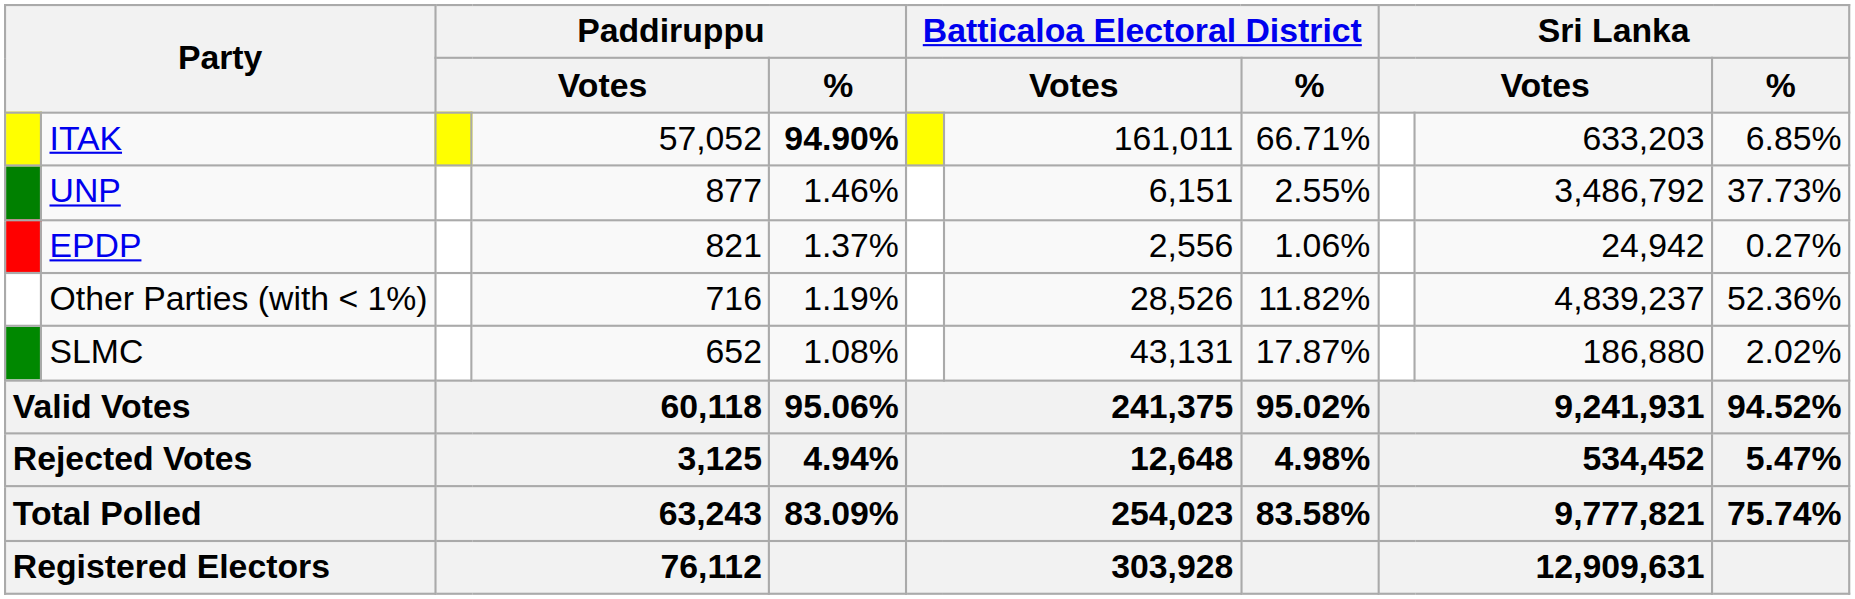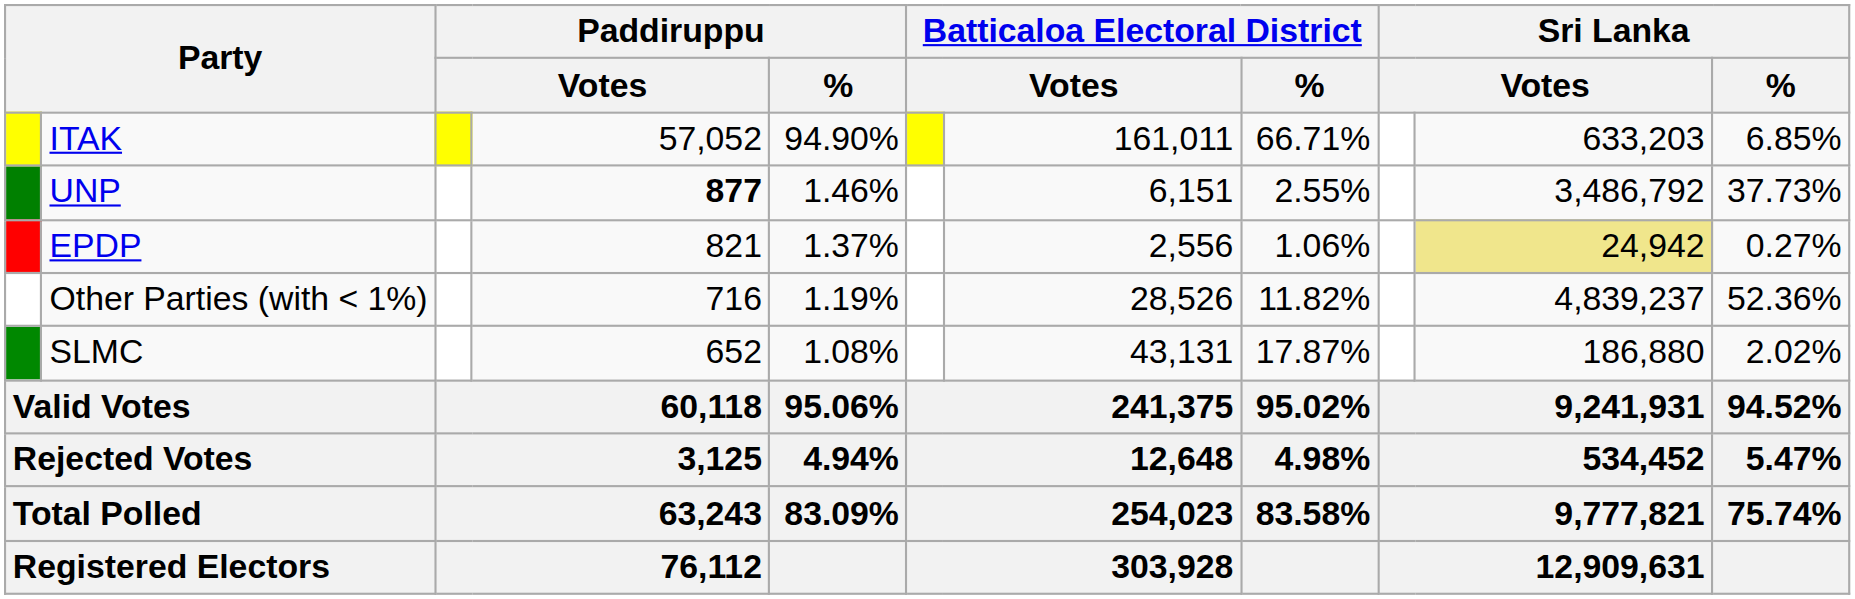(842, 138) bold -> (842, 138) normal
(734, 191) normal -> (734, 191) bold
(1653, 245) no background -> (1653, 245) khaki background
